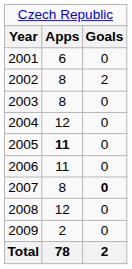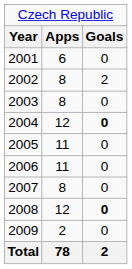(104, 123) normal -> (104, 123) bold
(62, 144) bold -> (62, 144) normal
(104, 187) bold -> (104, 187) normal
(104, 209) normal -> (104, 209) bold
